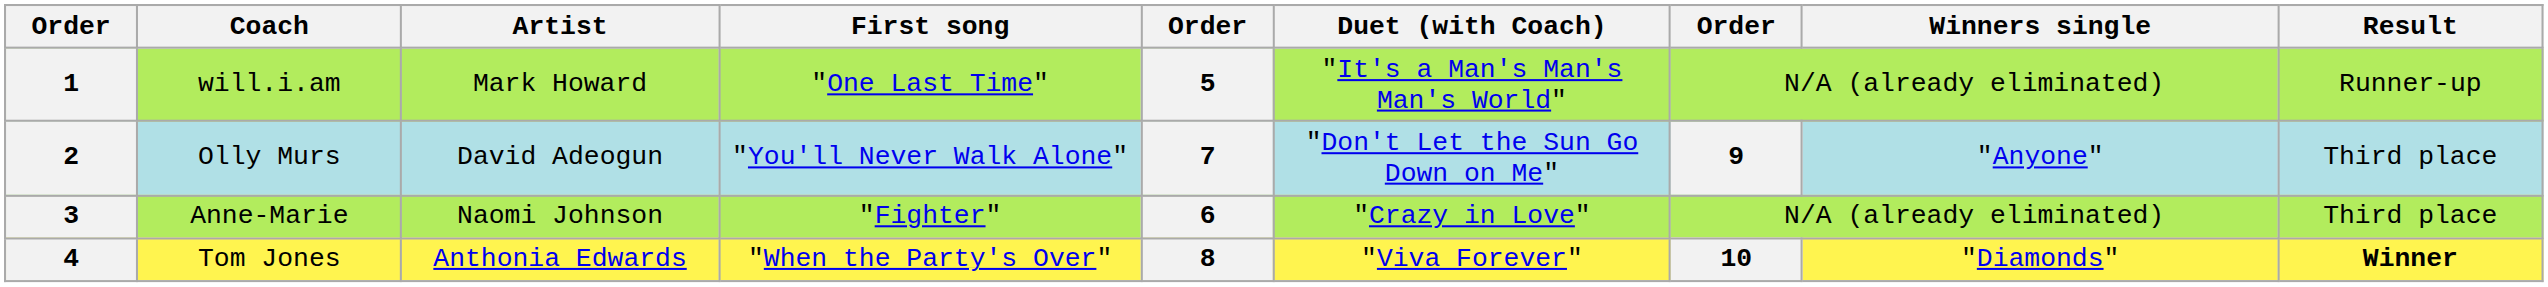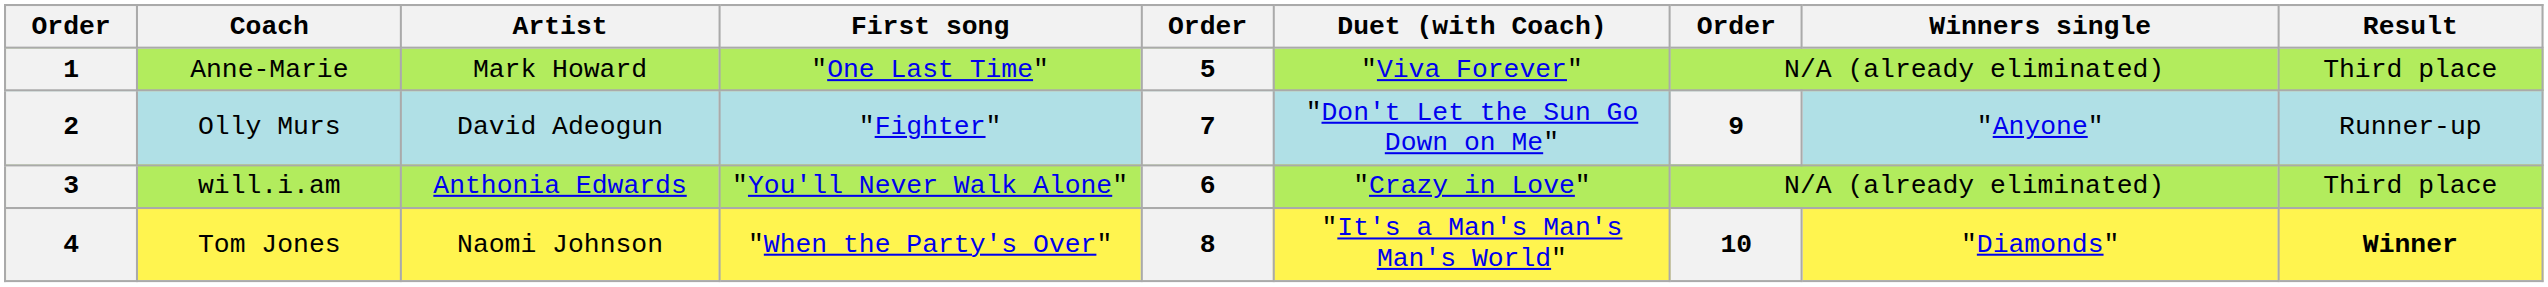(269, 85) will.i.am -> (269, 70) Anne-Marie
(1472, 85) "It's a Man's Man's Man's World" -> (1472, 70) "Viva Forever"
(2410, 85) Runner-up -> (2410, 70) Third place
(930, 158) "You'll Never Walk Alone" -> (930, 128) "Fighter"
(2410, 158) Third place -> (2410, 128) Runner-up
(269, 216) Anne-Marie -> (269, 186) will.i.am
(560, 216) Naomi Johnson -> (560, 186) Anthonia Edwards
(930, 216) "Fighter" -> (930, 186) "You'll Never Walk Alone"
(560, 259) Anthonia Edwards -> (560, 244) Naomi Johnson
(1472, 259) "Viva Forever" -> (1472, 244) "It's a Man's Man's Man's World"
